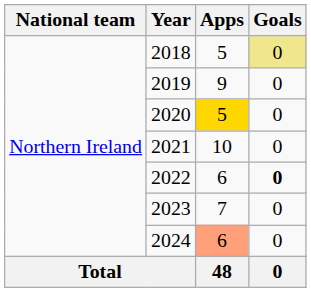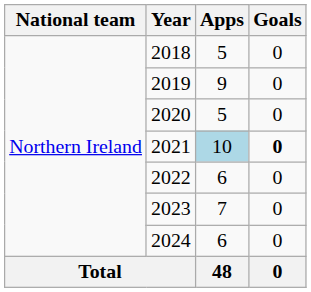(277, 51) khaki background -> (277, 51) no background
(222, 114) gold background -> (222, 114) no background
(222, 146) no background -> (222, 146) lightblue background
(277, 146) normal -> (277, 146) bold
(277, 177) bold -> (277, 177) normal
(222, 240) lightsalmon background -> (222, 240) no background
